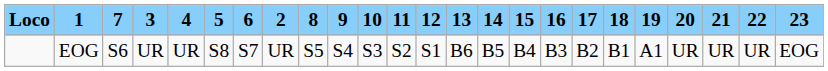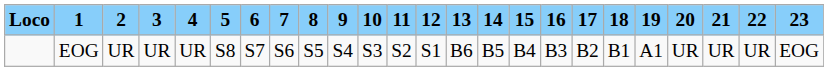columns swapped: (281, 19) <-> (118, 19)
